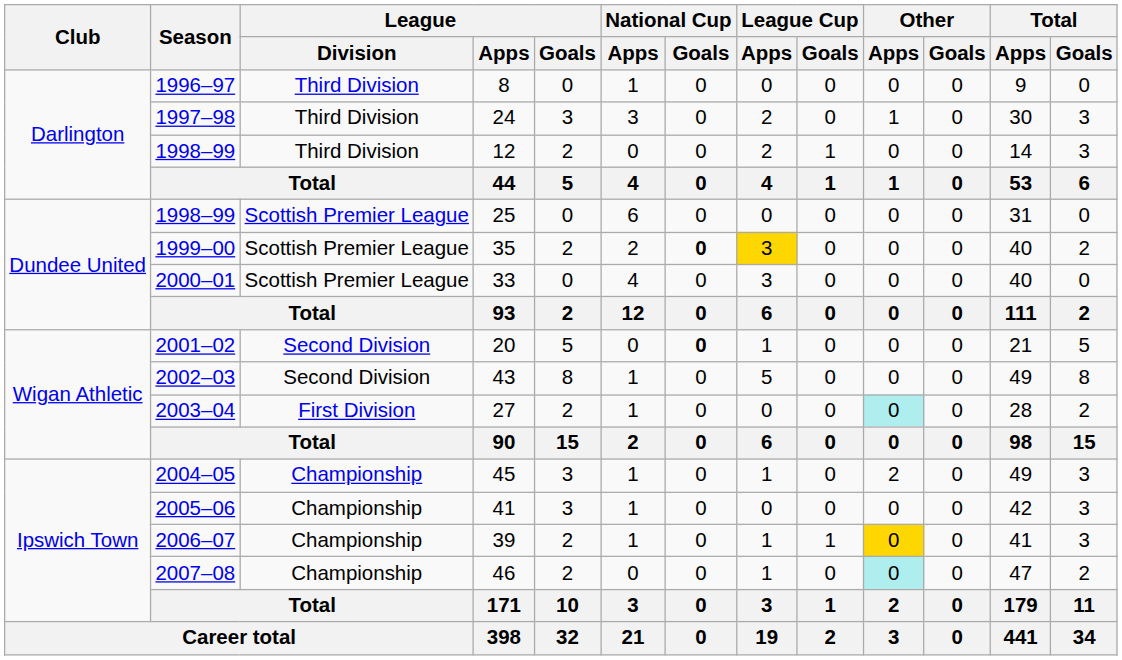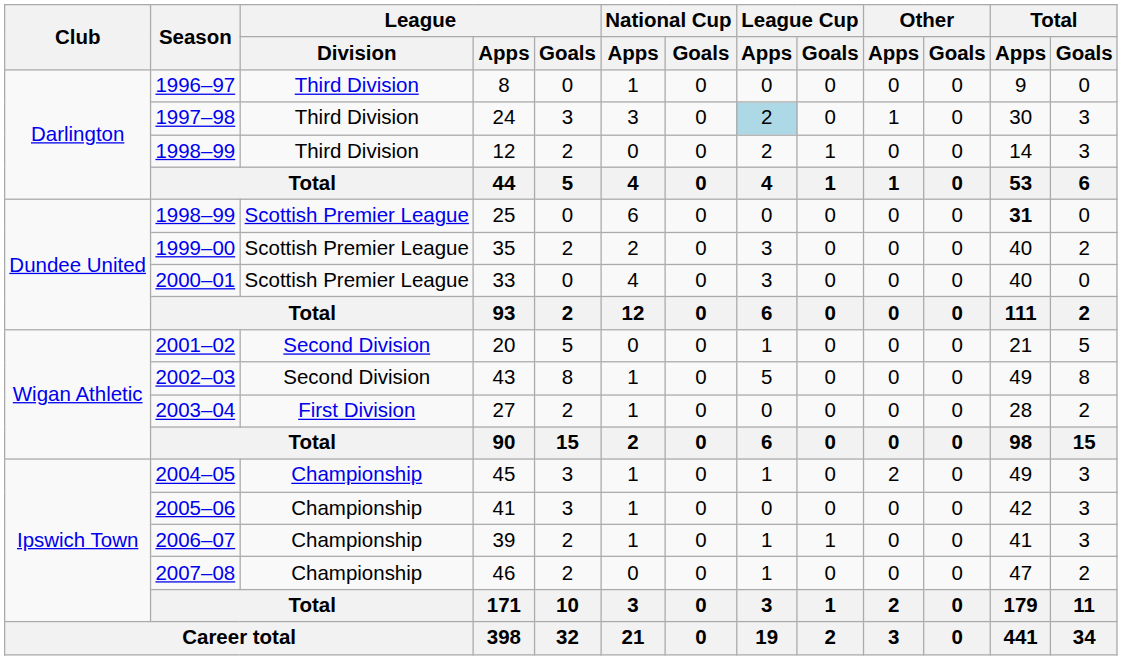(767, 118) no background -> (767, 118) lightblue background
(1021, 215) normal -> (1021, 215) bold
(701, 248) bold -> (701, 248) normal
(767, 248) gold background -> (767, 248) no background
(701, 345) bold -> (701, 345) normal
(894, 410) paleturquoise background -> (894, 410) no background
(894, 540) gold background -> (894, 540) no background
(894, 572) paleturquoise background -> (894, 572) no background
